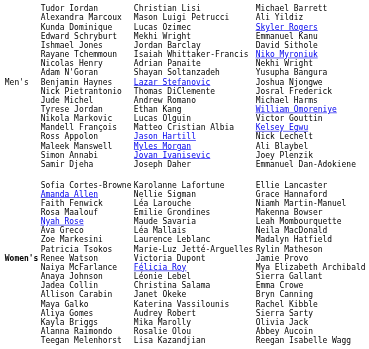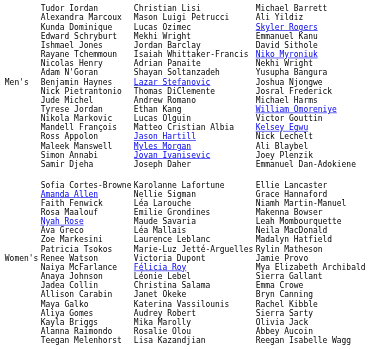(22, 258) bold -> (22, 258) normal
